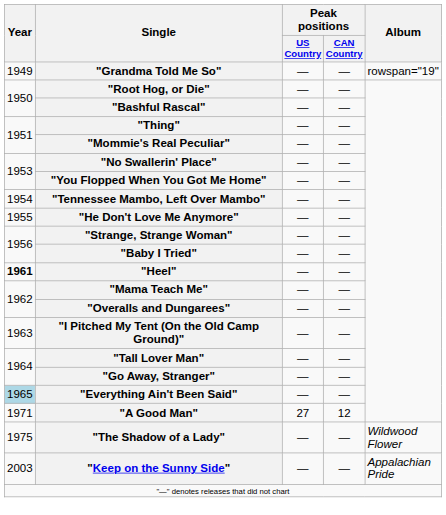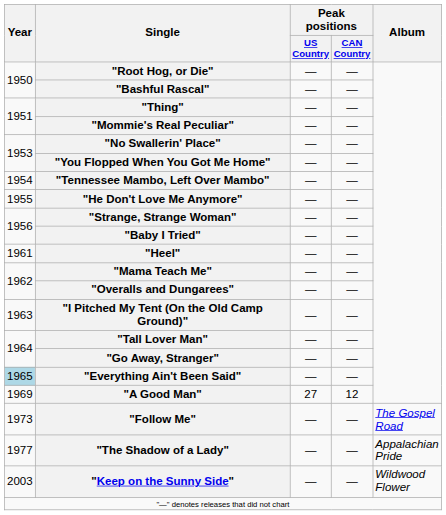- row: (159, 71)
(20, 271) bold -> (20, 253) normal
(20, 412) 1971 -> (20, 394) 1969
+ row: (163, 419)
(20, 437) 1975 -> (20, 450) 1977
(392, 437) Wildwood Flower -> (407, 450) Appalachian Pride
(399, 468) Appalachian Pride -> (400, 481) Wildwood Flower
